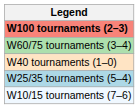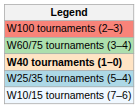(67, 29) bold -> (65, 29) normal
(62, 62) normal -> (64, 62) bold
